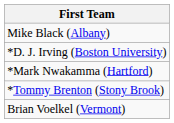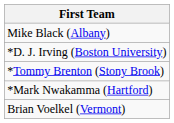(80, 71) *Mark Nwakamma (Hartford) -> (86, 71) *Tommy Brenton (Stony Brook)
(86, 90) *Tommy Brenton (Stony Brook) -> (80, 90) *Mark Nwakamma (Hartford)
